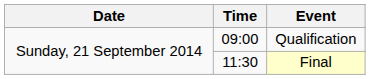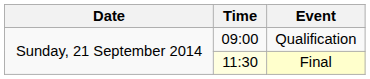(240, 62) no background -> (240, 62) lightyellow background
